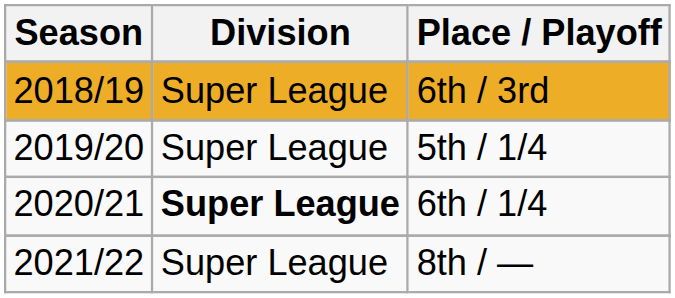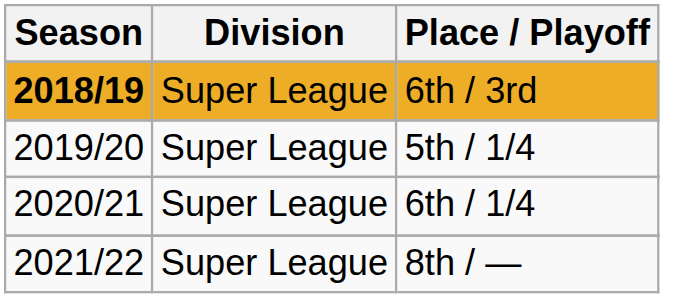(79, 90) normal -> (79, 90) bold
(280, 205) bold -> (274, 205) normal
